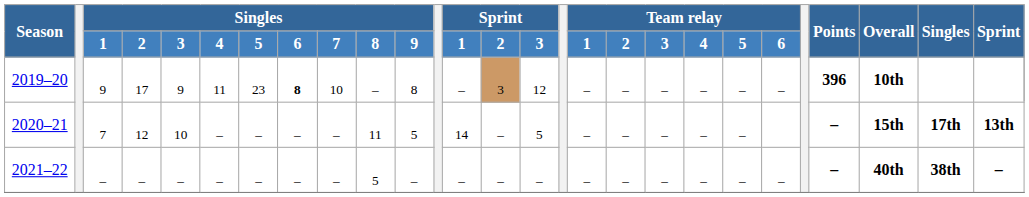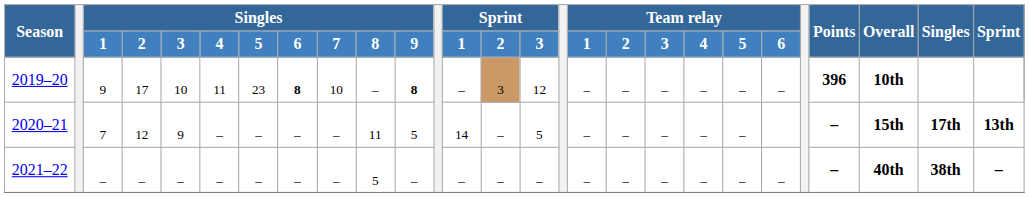(181, 90) 9 -> (181, 90) 10
(414, 90) normal -> (414, 89) bold
(181, 136) 10 -> (181, 136) 9
